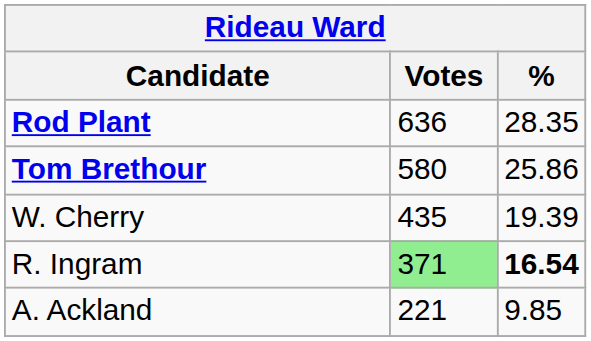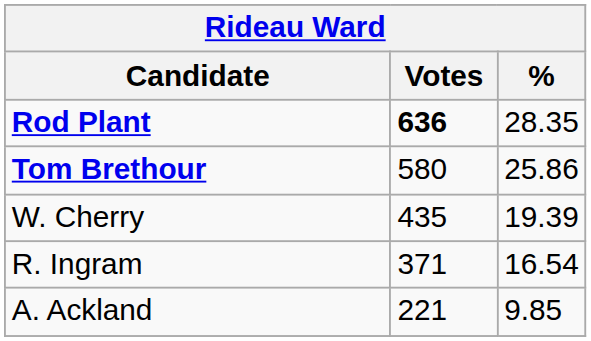(422, 122) normal -> (422, 122) bold
(422, 264) lightgreen background -> (422, 264) no background
(541, 264) bold -> (541, 264) normal
